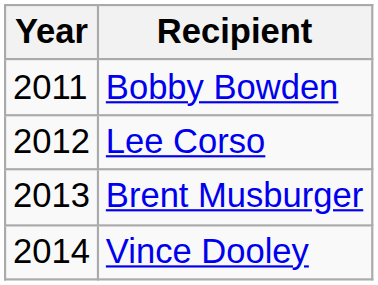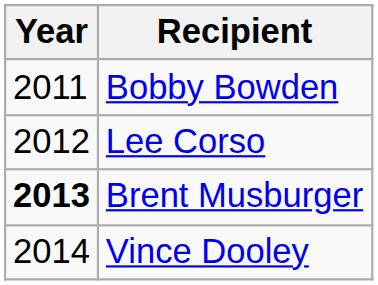(51, 196) normal -> (51, 196) bold
